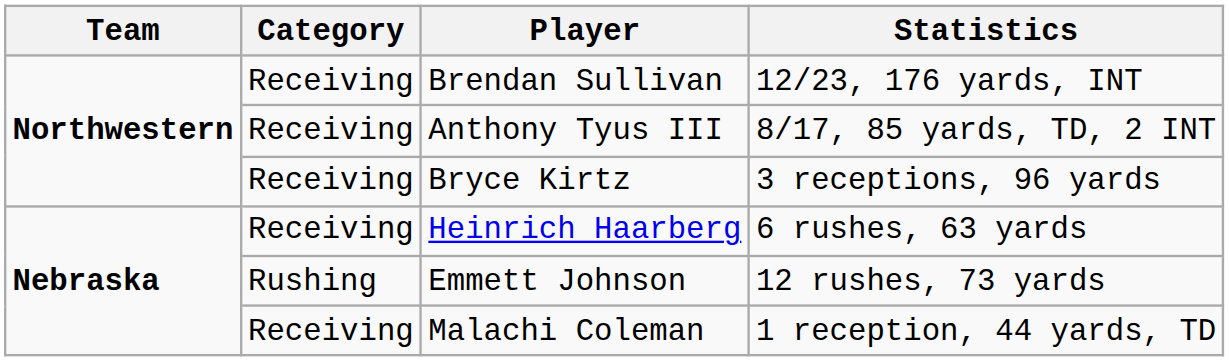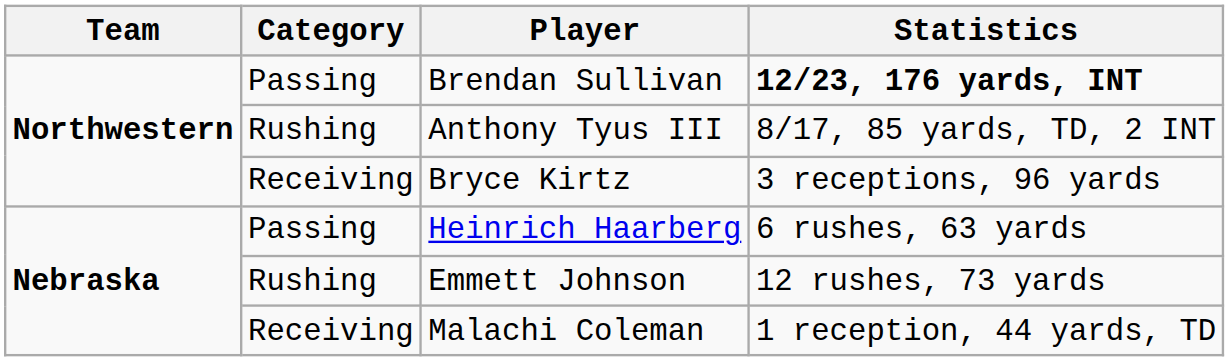(331, 81) Receiving -> (312, 81) Passing
(949, 81) normal -> (949, 81) bold
(331, 131) Receiving -> (312, 131) Rushing
(331, 231) Receiving -> (312, 231) Passing
